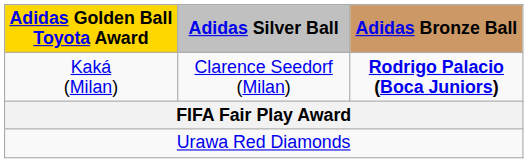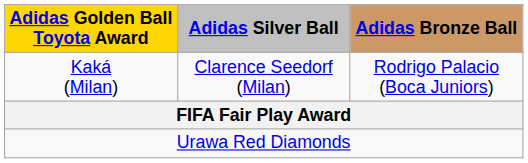(436, 76) bold -> (436, 76) normal
